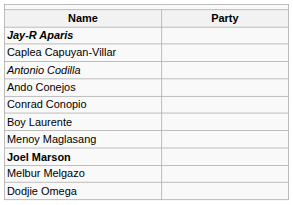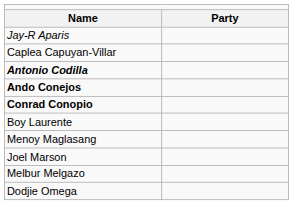(40, 36) bold -> (38, 36) normal
(44, 70) normal -> (47, 70) bold
(41, 88) normal -> (44, 88) bold
(47, 105) normal -> (50, 105) bold
(39, 157) bold -> (37, 157) normal
